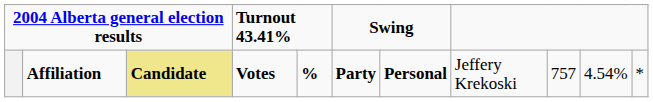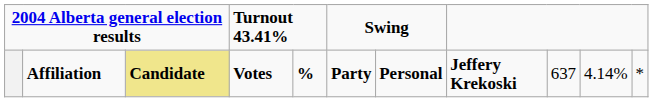(486, 73) normal -> (483, 73) bold
(563, 73) 757 -> (563, 73) 637
(606, 73) 4.54% -> (606, 73) 4.14%
